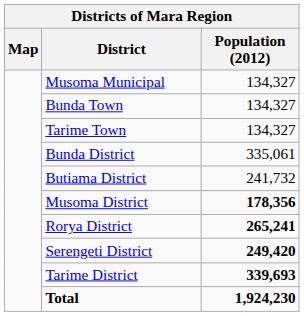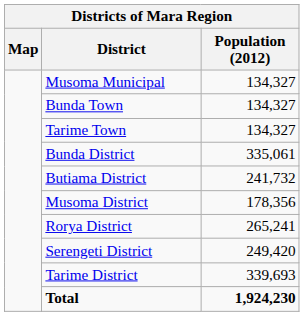(271, 202) bold -> (271, 202) normal
(271, 226) bold -> (271, 226) normal
(271, 250) bold -> (271, 250) normal
(271, 274) bold -> (271, 274) normal
